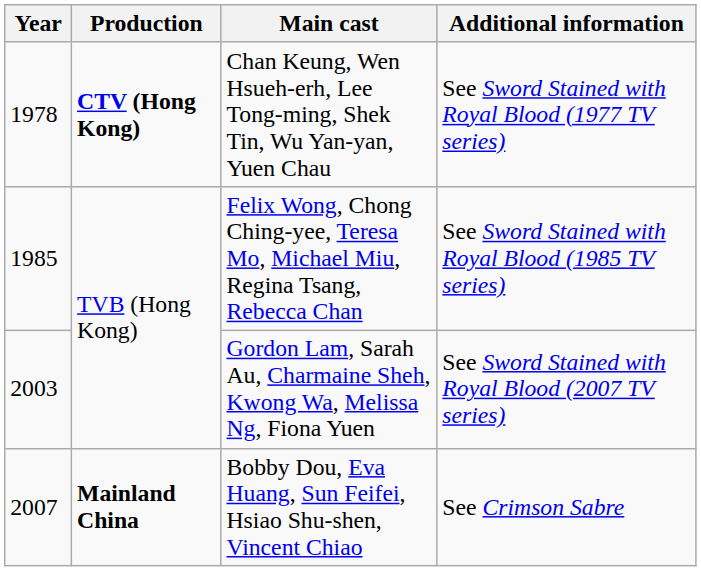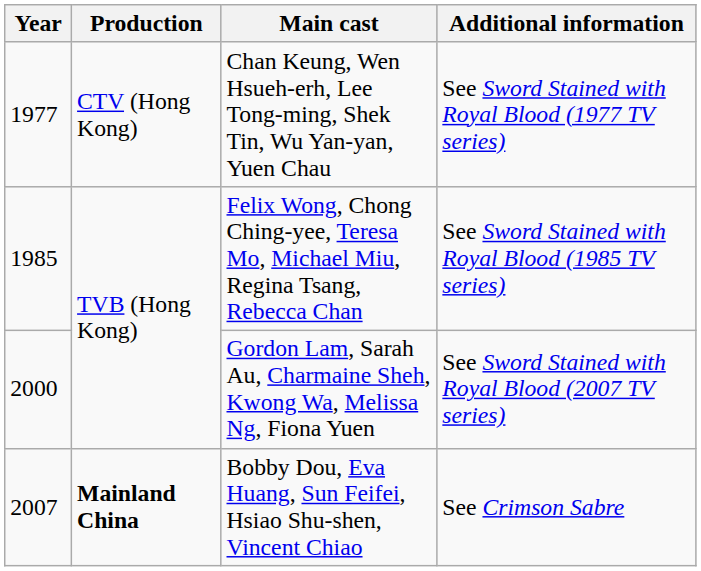(34, 114) 1978 -> (34, 114) 1977
(136, 114) bold -> (134, 114) normal
(34, 389) 2003 -> (34, 389) 2000
